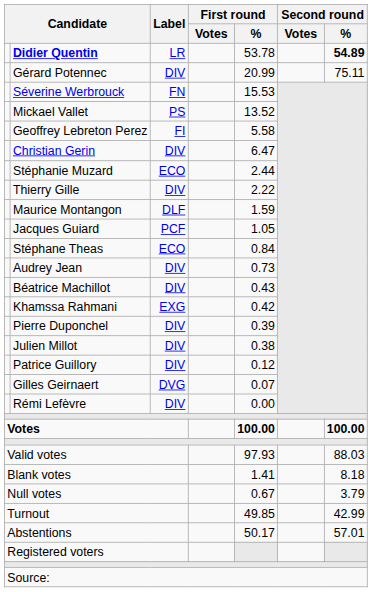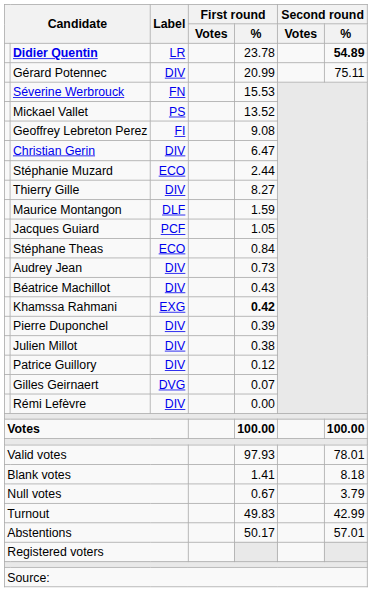(260, 53) 53.78 -> (260, 53) 23.78
(263, 131) 5.58 -> (263, 131) 9.08
(263, 190) 2.22 -> (263, 190) 8.27
(263, 307) normal -> (263, 307) bold
(349, 455) 88.03 -> (349, 455) 78.01
(260, 513) 49.85 -> (260, 513) 49.83
